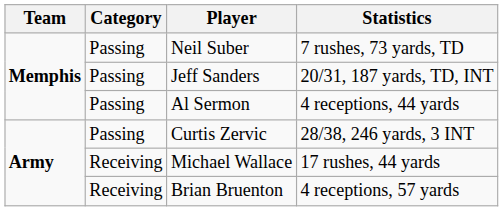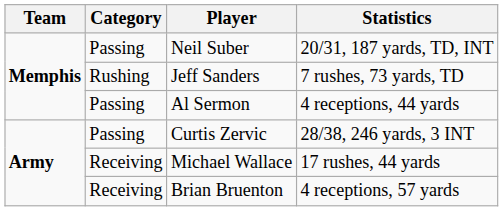(382, 47) 7 rushes, 73 yards, TD -> (397, 47) 20/31, 187 yards, TD, INT
(117, 76) Passing -> (119, 76) Rushing
(397, 76) 20/31, 187 yards, TD, INT -> (382, 76) 7 rushes, 73 yards, TD
